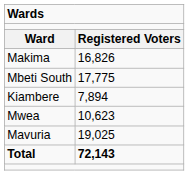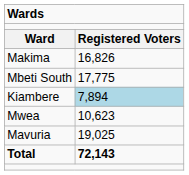(93, 96) no background -> (93, 96) lightblue background
